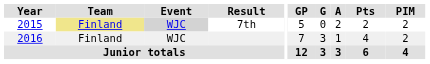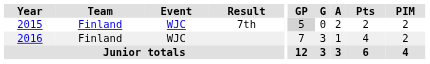(100, 25) khaki background -> (100, 25) no background
(176, 25) lightgrey background -> (176, 25) no background
(301, 25) no background -> (301, 25) lightgrey background
